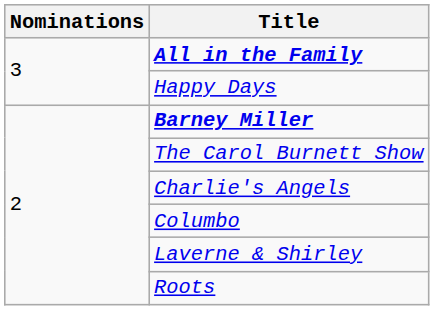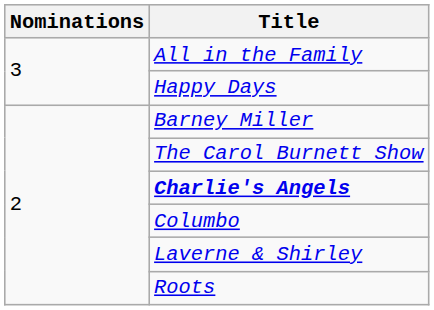(258, 55) bold -> (258, 55) normal
(234, 121) bold -> (234, 121) normal
(252, 188) normal -> (252, 188) bold
